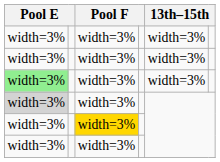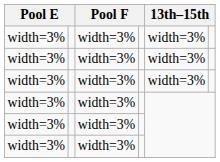(36, 80) lightgreen background -> (36, 80) no background
(36, 102) lightgrey background -> (36, 102) no background
(106, 124) gold background -> (106, 124) no background
